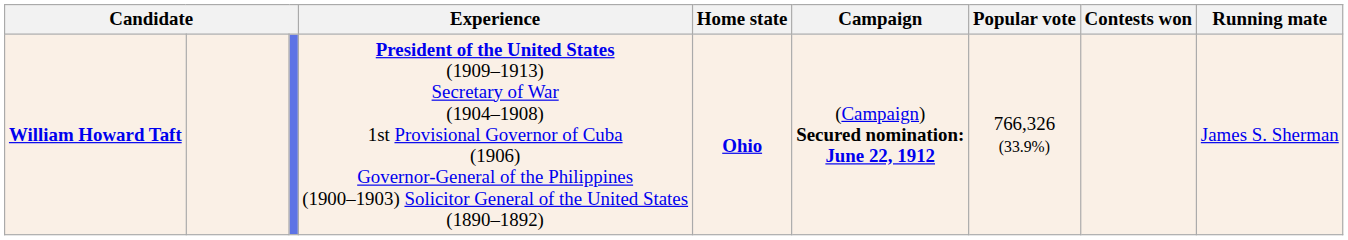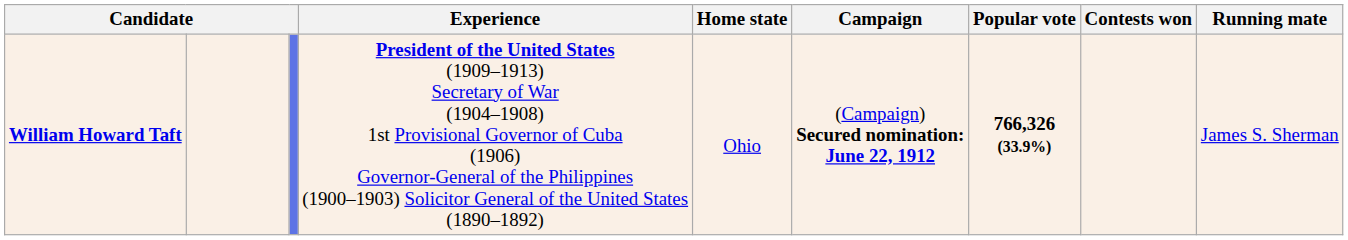(742, 144) bold -> (742, 144) normal
(1024, 134) normal -> (1024, 134) bold
